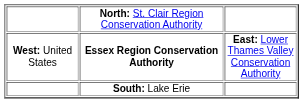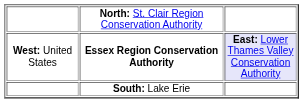(261, 57) no background -> (261, 57) lavender background
